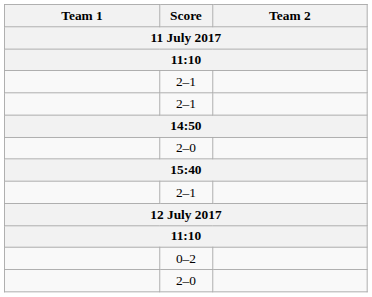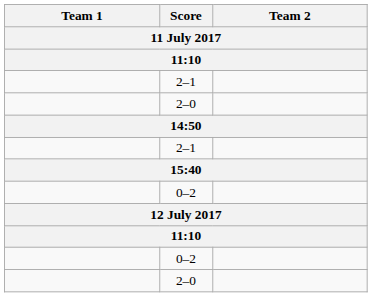(186, 104) 2–1 -> (186, 104) 2–0
(186, 148) 2–0 -> (186, 148) 2–1
(186, 192) 2–1 -> (186, 192) 0–2
